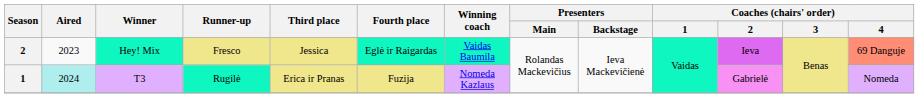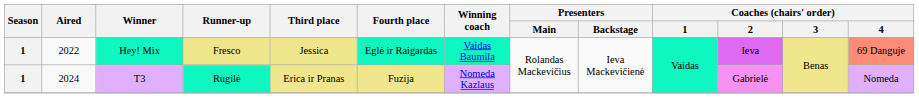(23, 51) 2 -> (23, 51) 1
(69, 51) 2023 -> (69, 51) 2022
(69, 79) paleturquoise background -> (69, 79) no background
